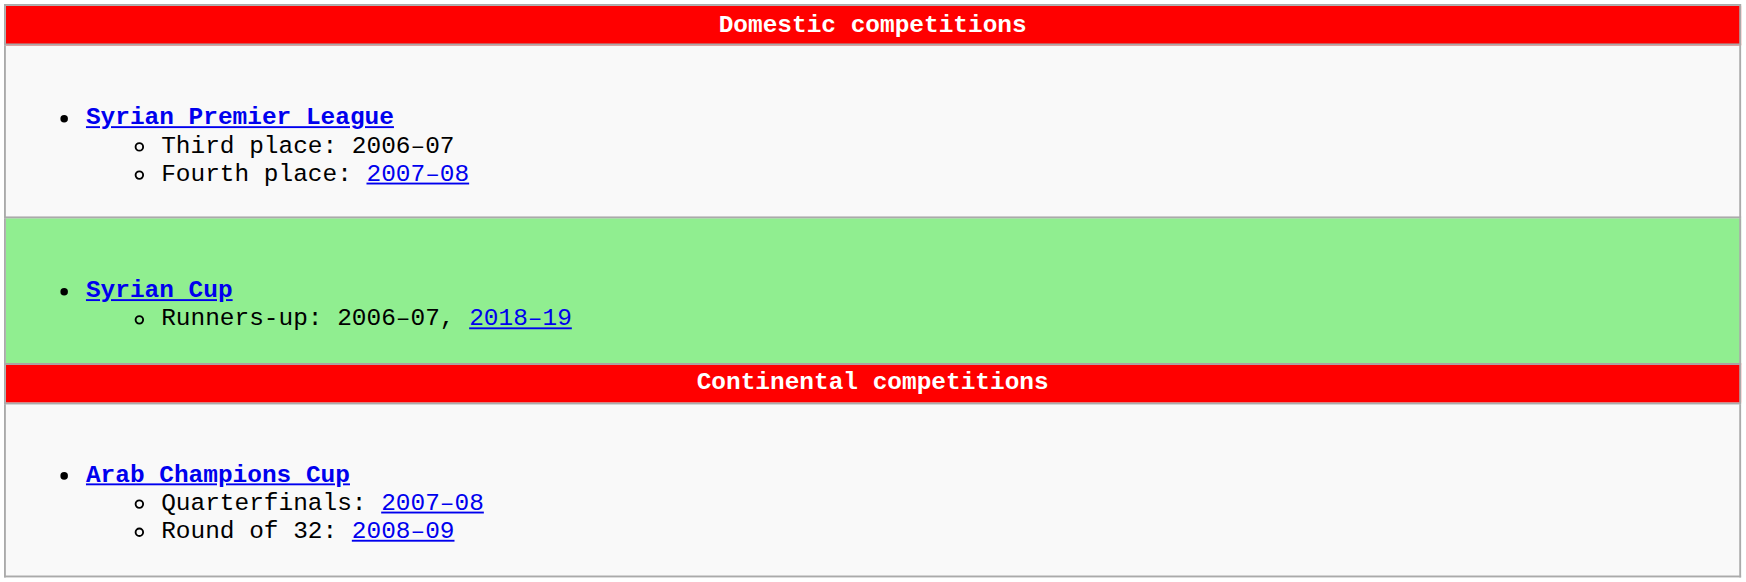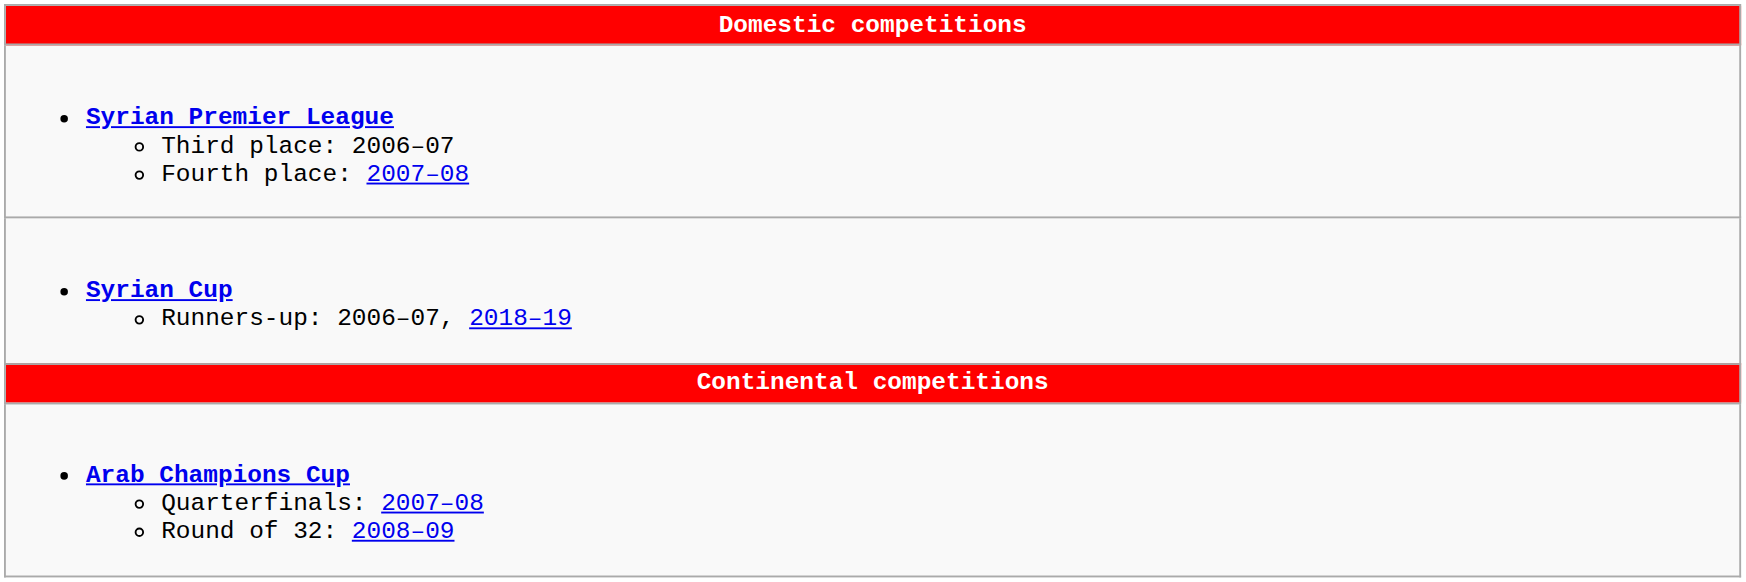(873, 305) lightgreen background -> (873, 305) no background
